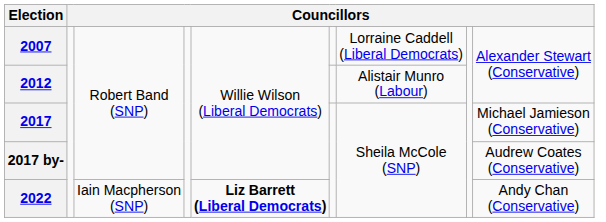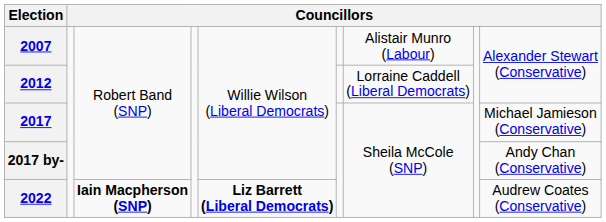(401, 45) Lorraine Caddell (Liberal Democrats) -> (408, 45) Alistair Munro (Labour)
(401, 84) Alistair Munro (Labour) -> (408, 84) Lorraine Caddell (Liberal Democrats)
(533, 160) Audrew Coates (Conservative) -> (540, 160) Andy Chan (Conservative)
(129, 198) normal -> (133, 198) bold
(533, 198) Andy Chan (Conservative) -> (540, 198) Audrew Coates (Conservative)
